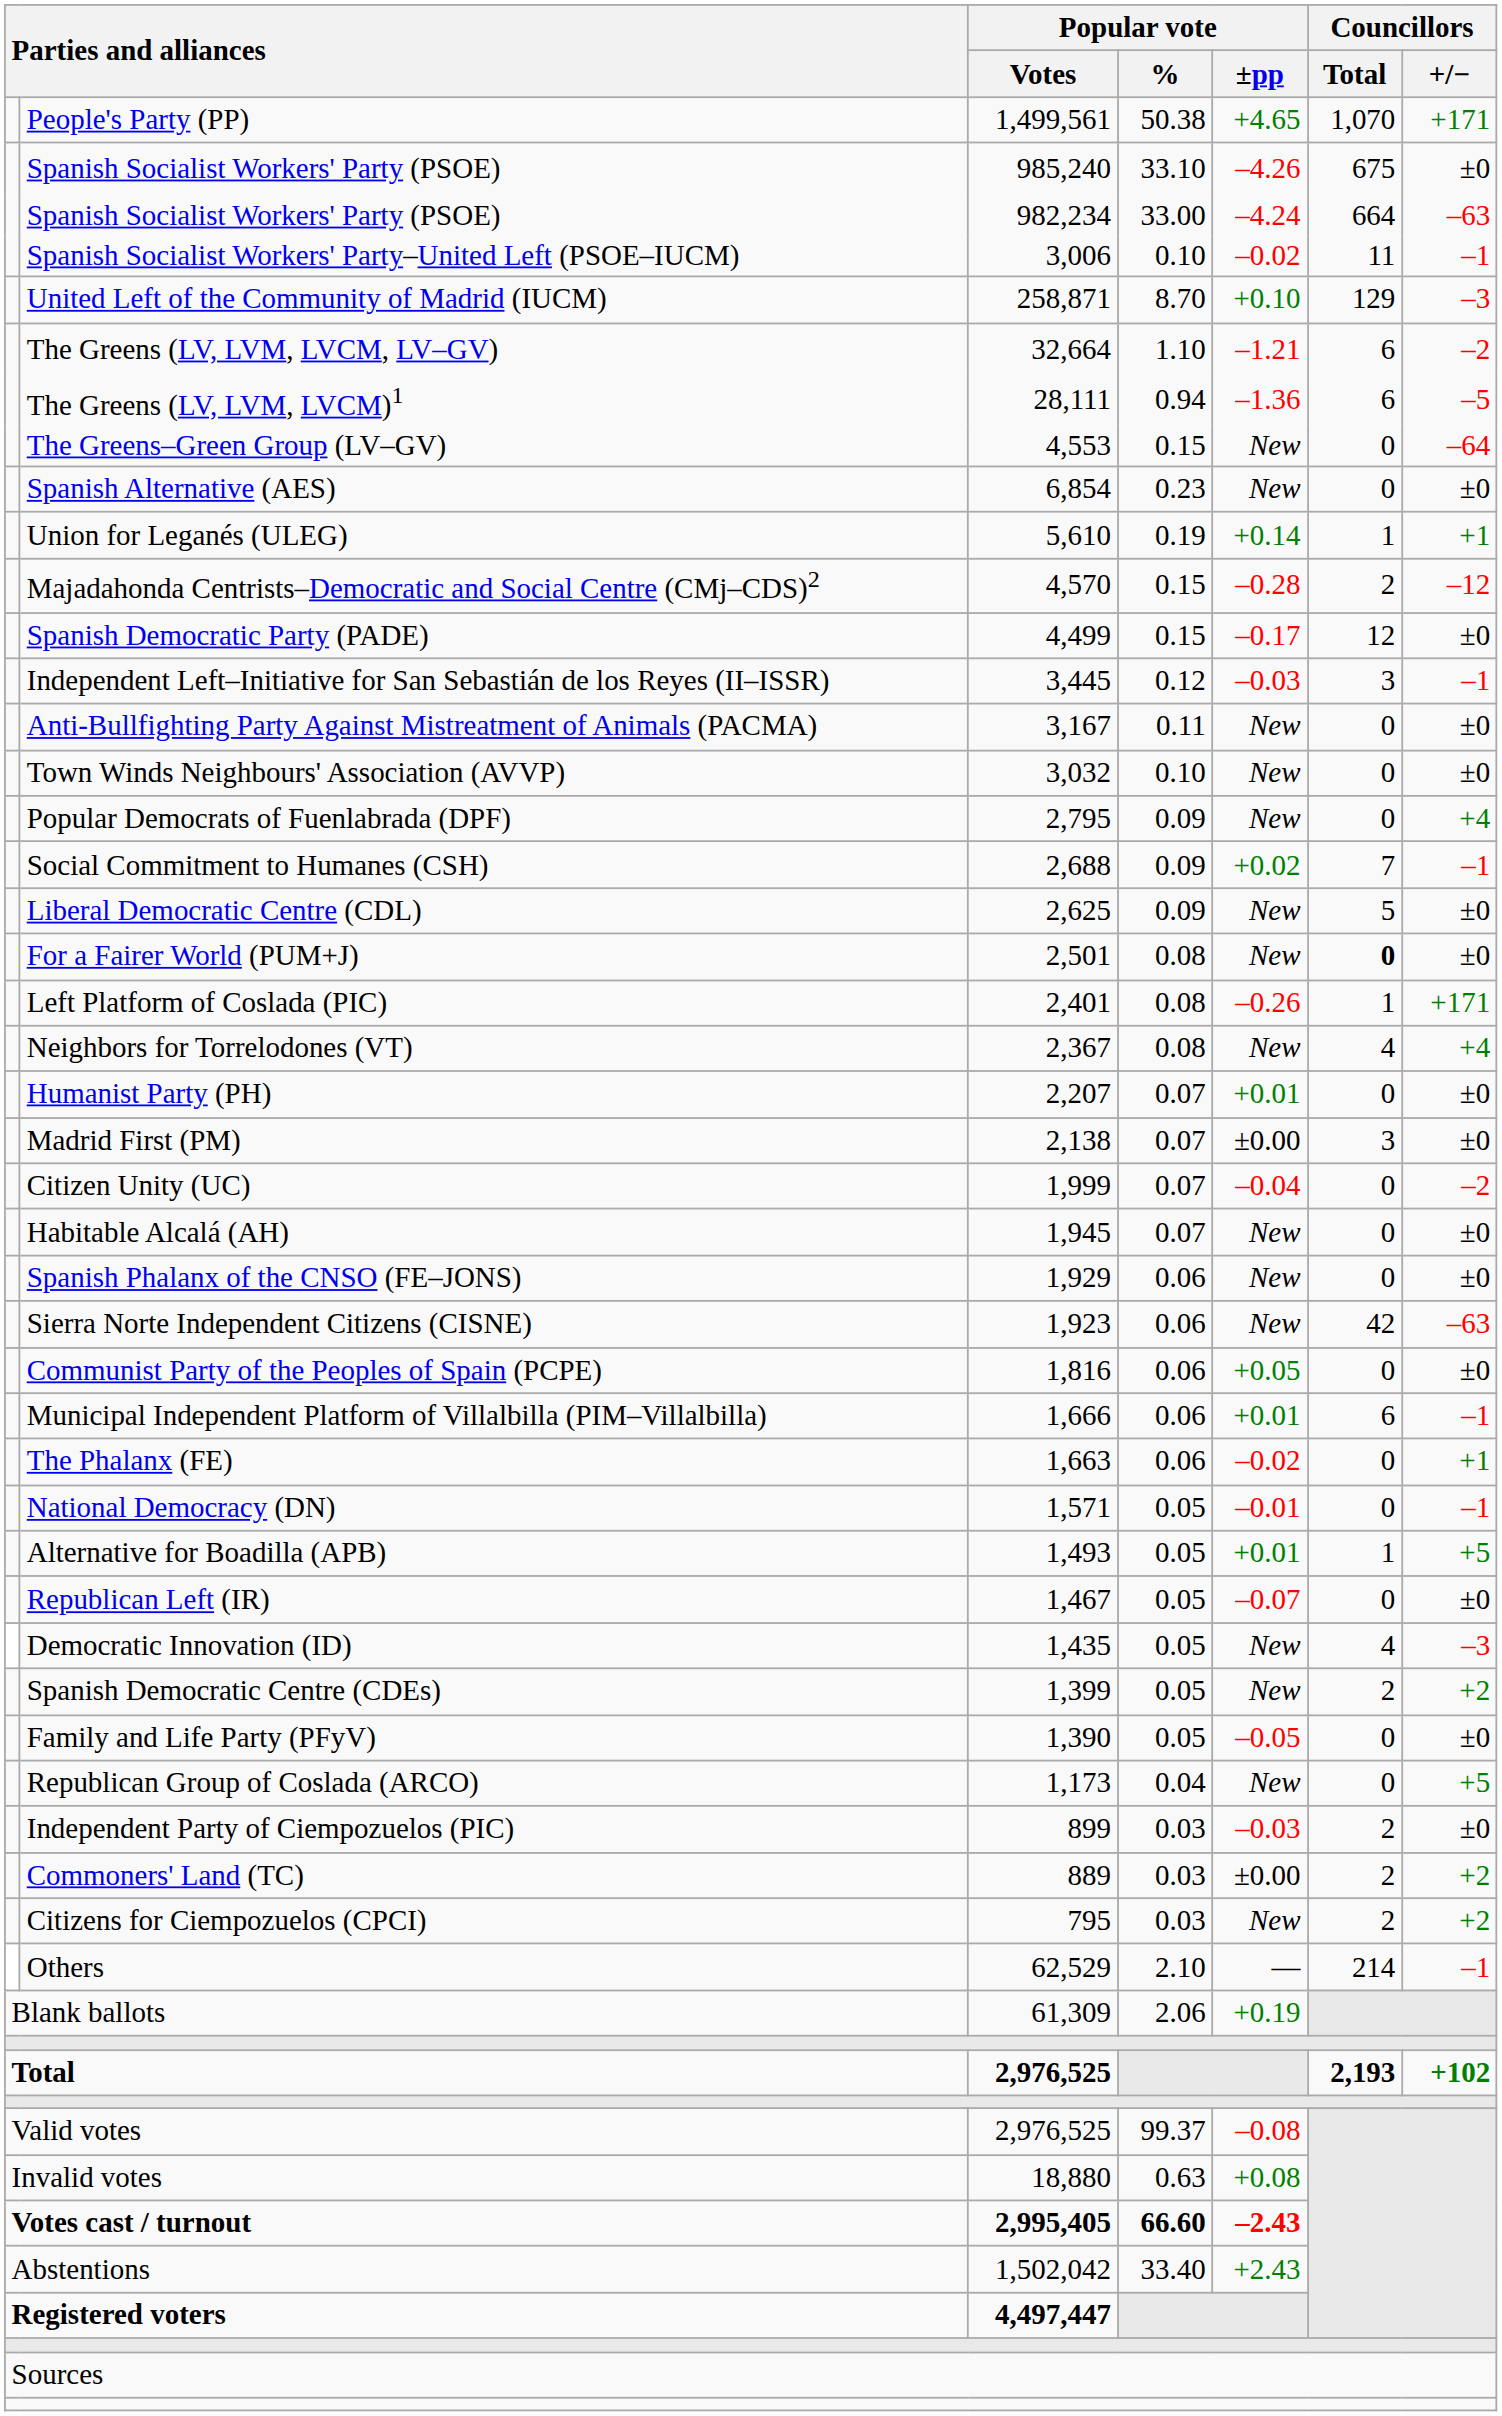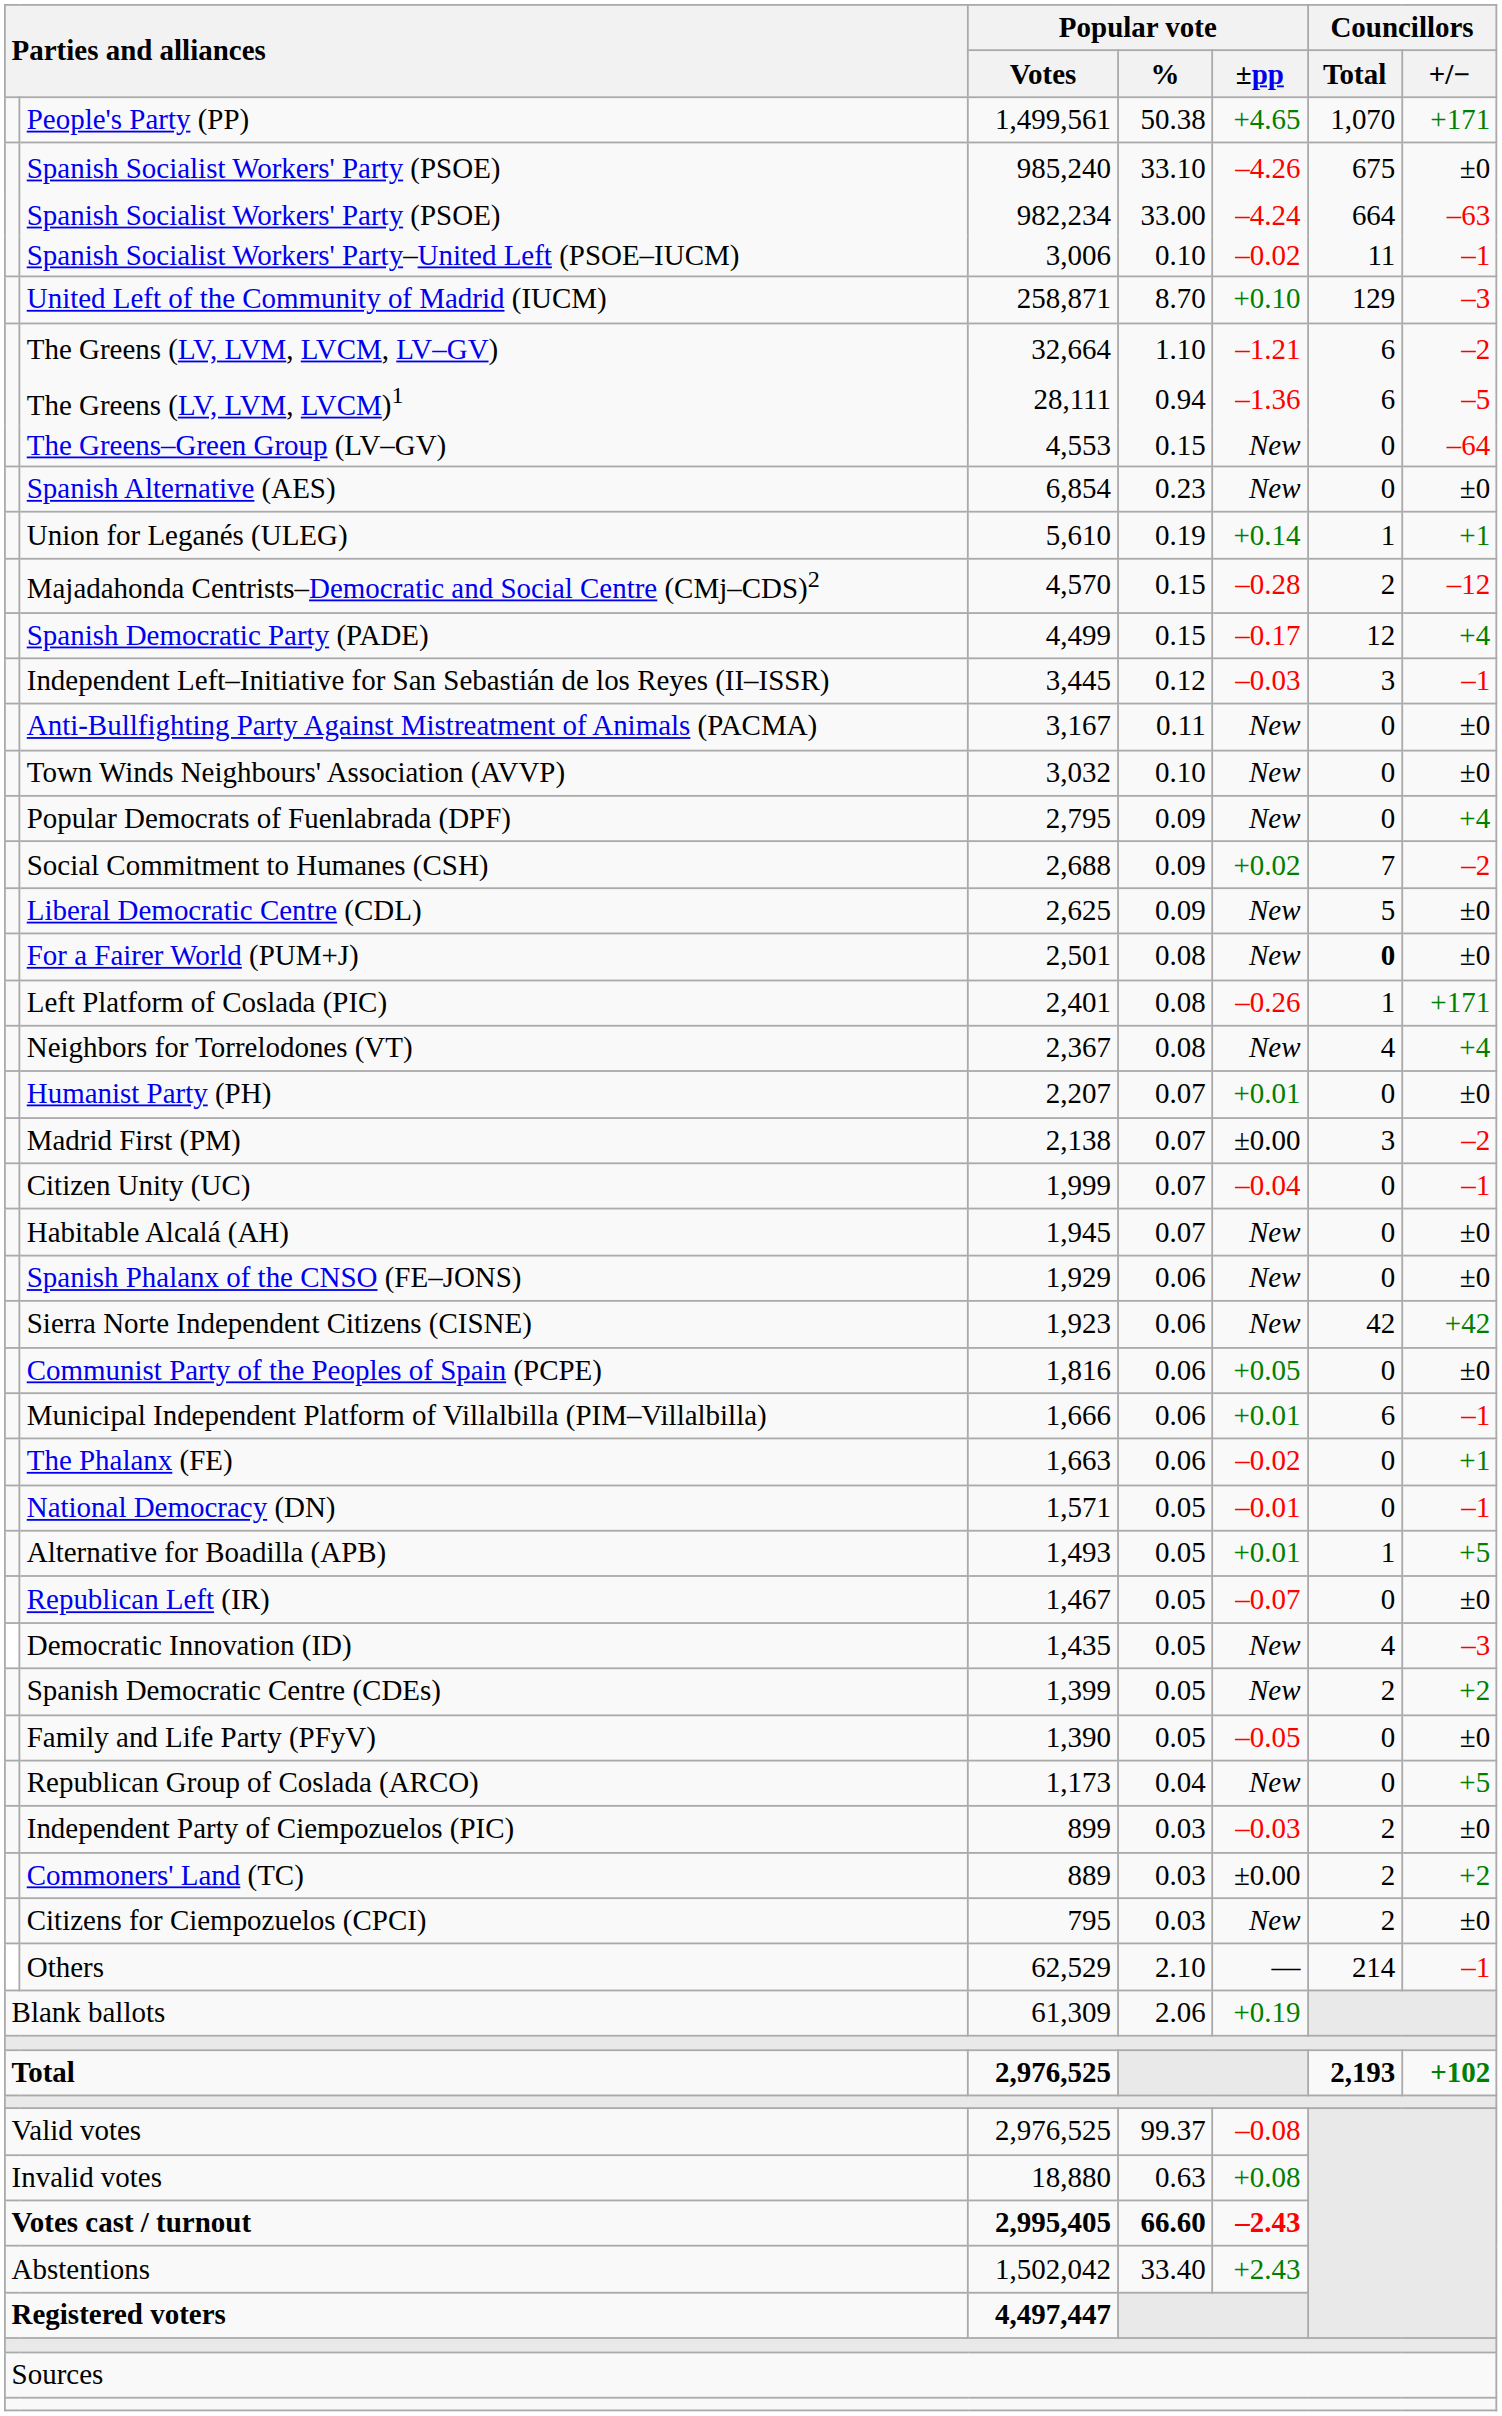(1475, 634) ±0 -> (1475, 634) +4
(1476, 864) –1 -> (1476, 864) –2
(1475, 1139) ±0 -> (1476, 1139) –2
(1476, 1185) –2 -> (1476, 1185) –1
(1468, 1323) –63 -> (1467, 1323) +42
(1475, 1920) +2 -> (1475, 1920) ±0
